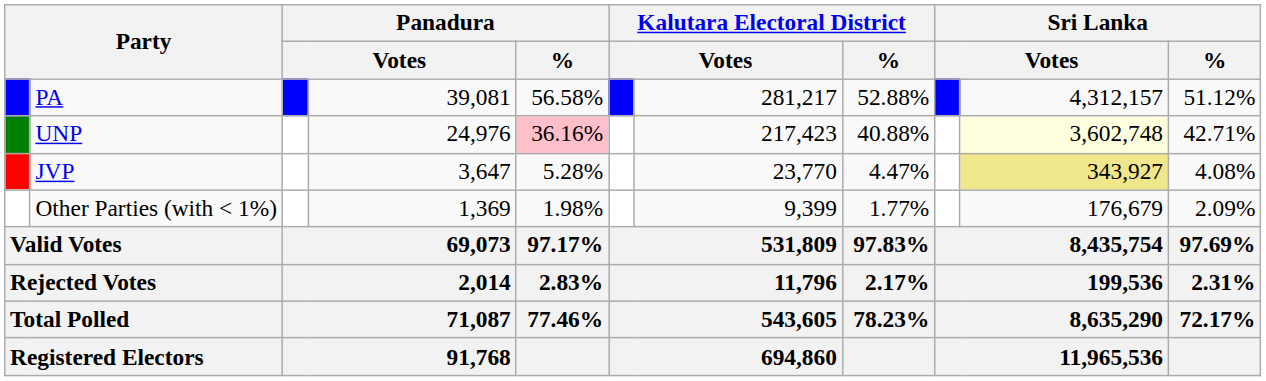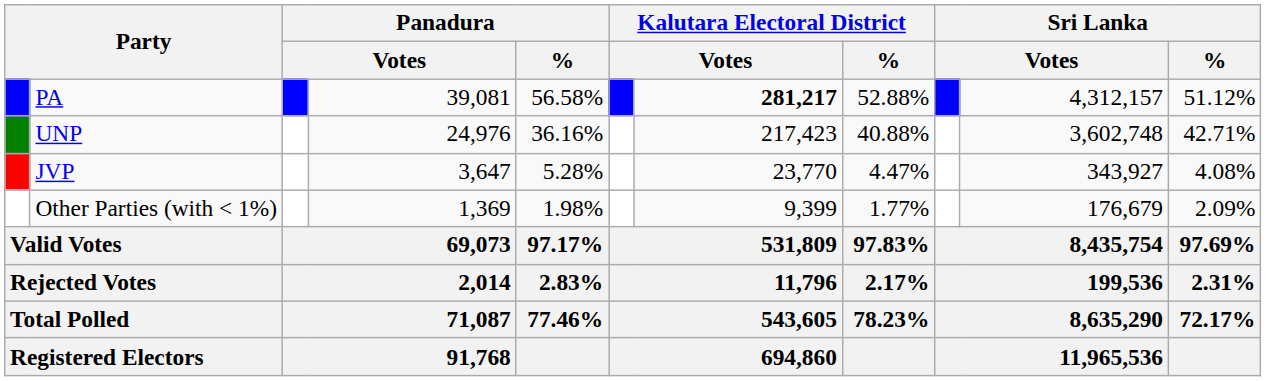(799, 97) normal -> (799, 97) bold
(567, 134) pink background -> (567, 134) no background
(1116, 134) lightyellow background -> (1116, 134) no background
(1125, 171) khaki background -> (1125, 171) no background
